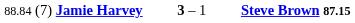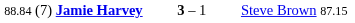(296, 10) bold -> (294, 10) normal
